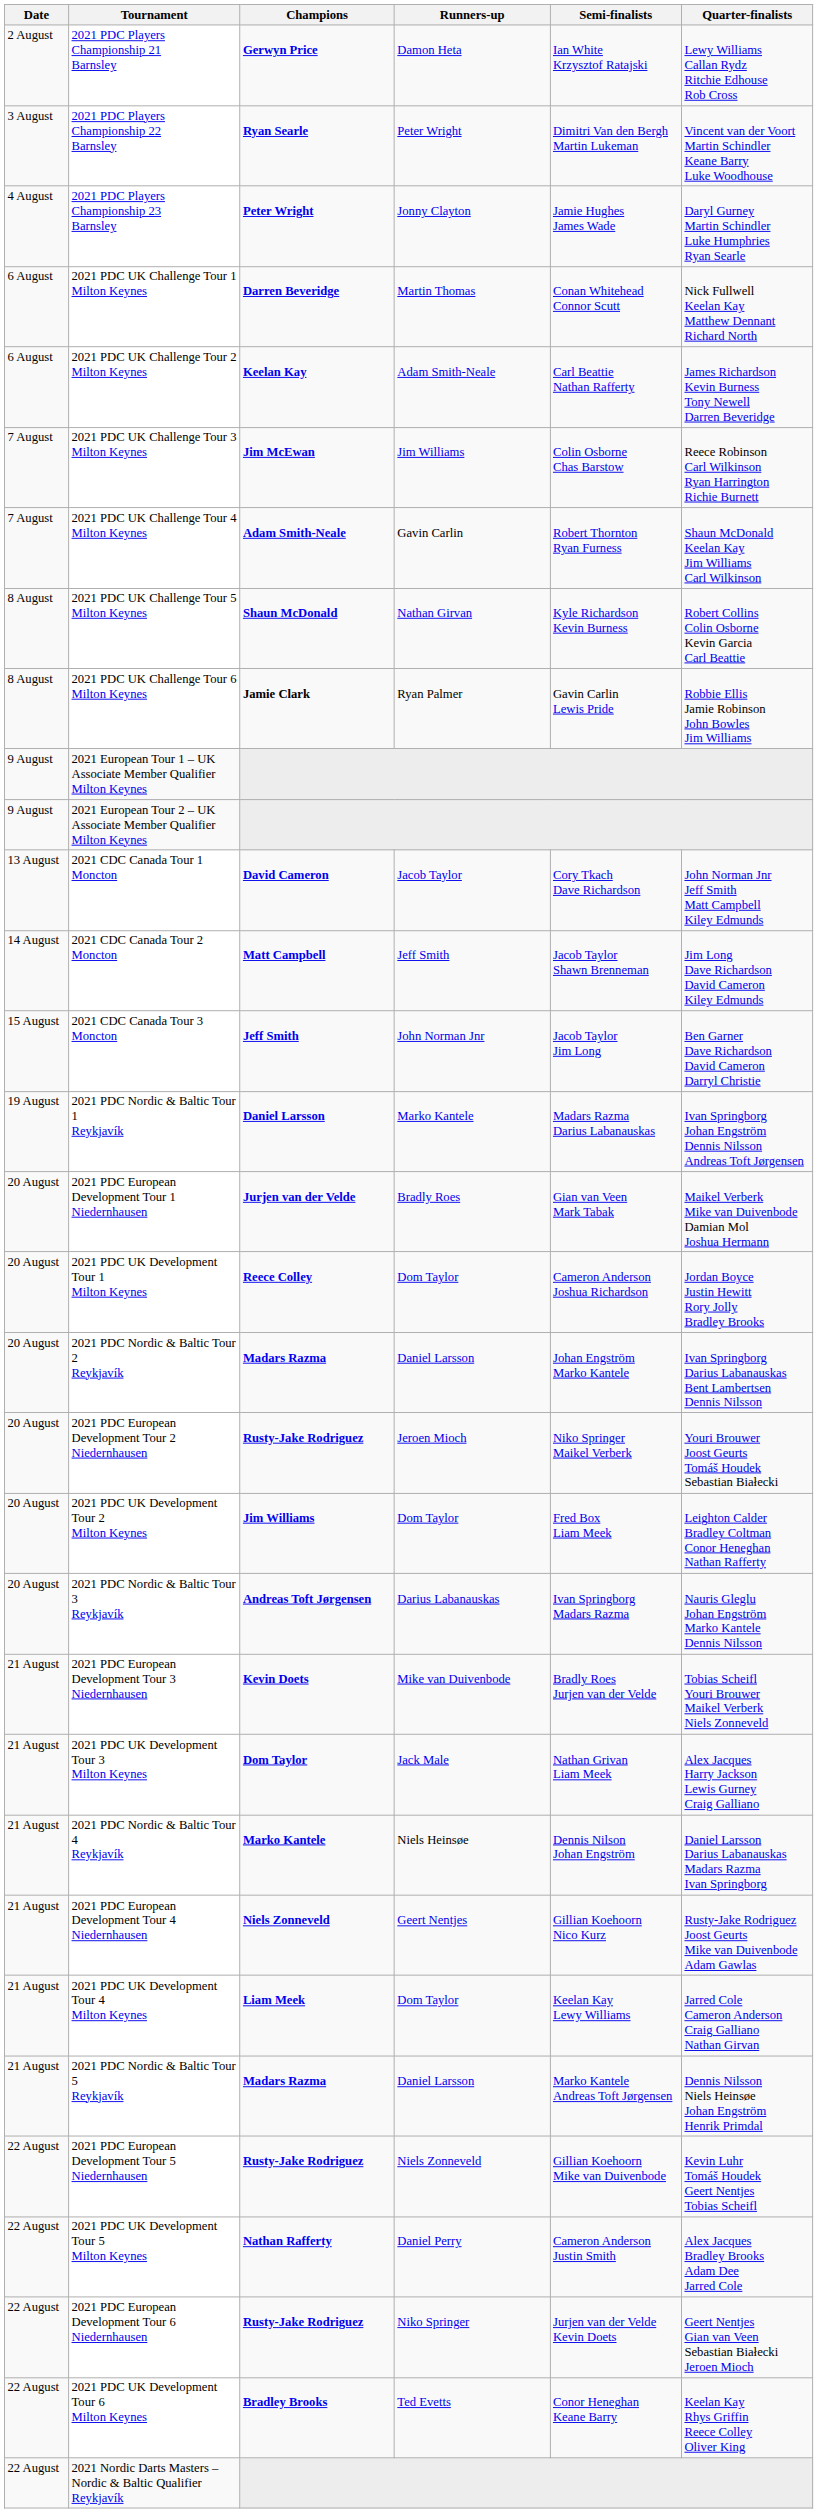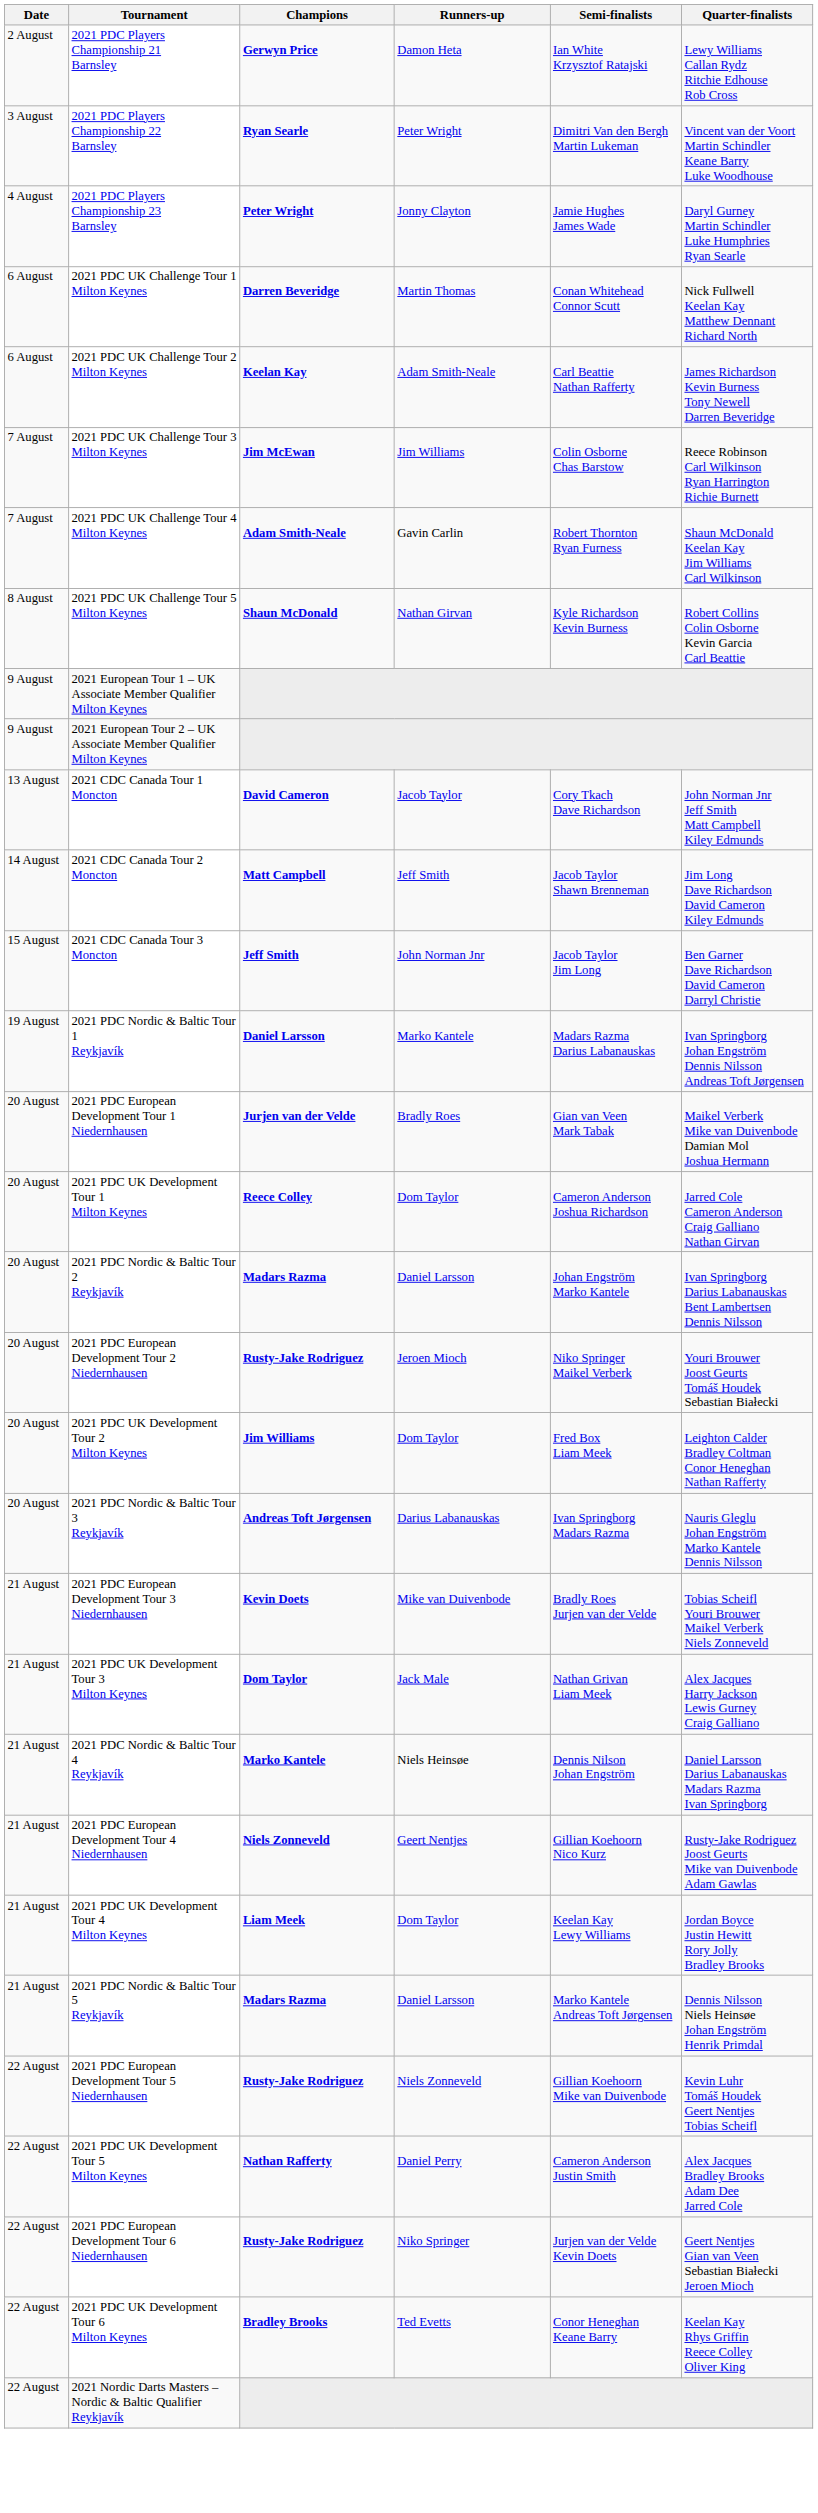- row: (154, 685)
(724, 1299) Jordan Boyce Justin Hewitt Rory Jolly Bradley Brooks -> (733, 1218) Jarred Cole Cameron Anderson Craig Galliano Nathan Girvan
(733, 2022) Jarred Cole Cameron Anderson Craig Galliano Nathan Girvan -> (724, 1942) Jordan Boyce Justin Hewitt Rory Jolly Bradley Brooks
